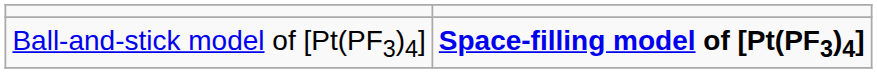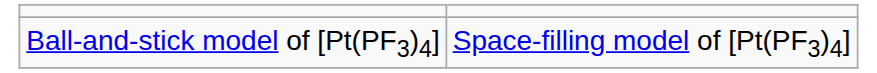(652, 43) bold -> (652, 43) normal
